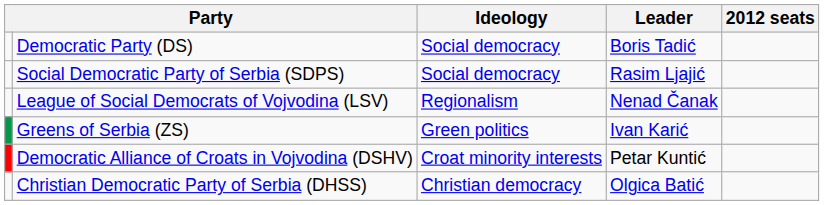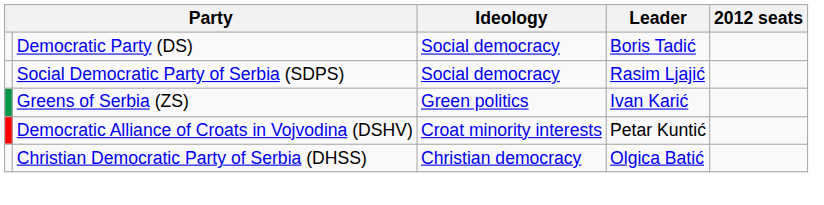- row: (203, 102)
